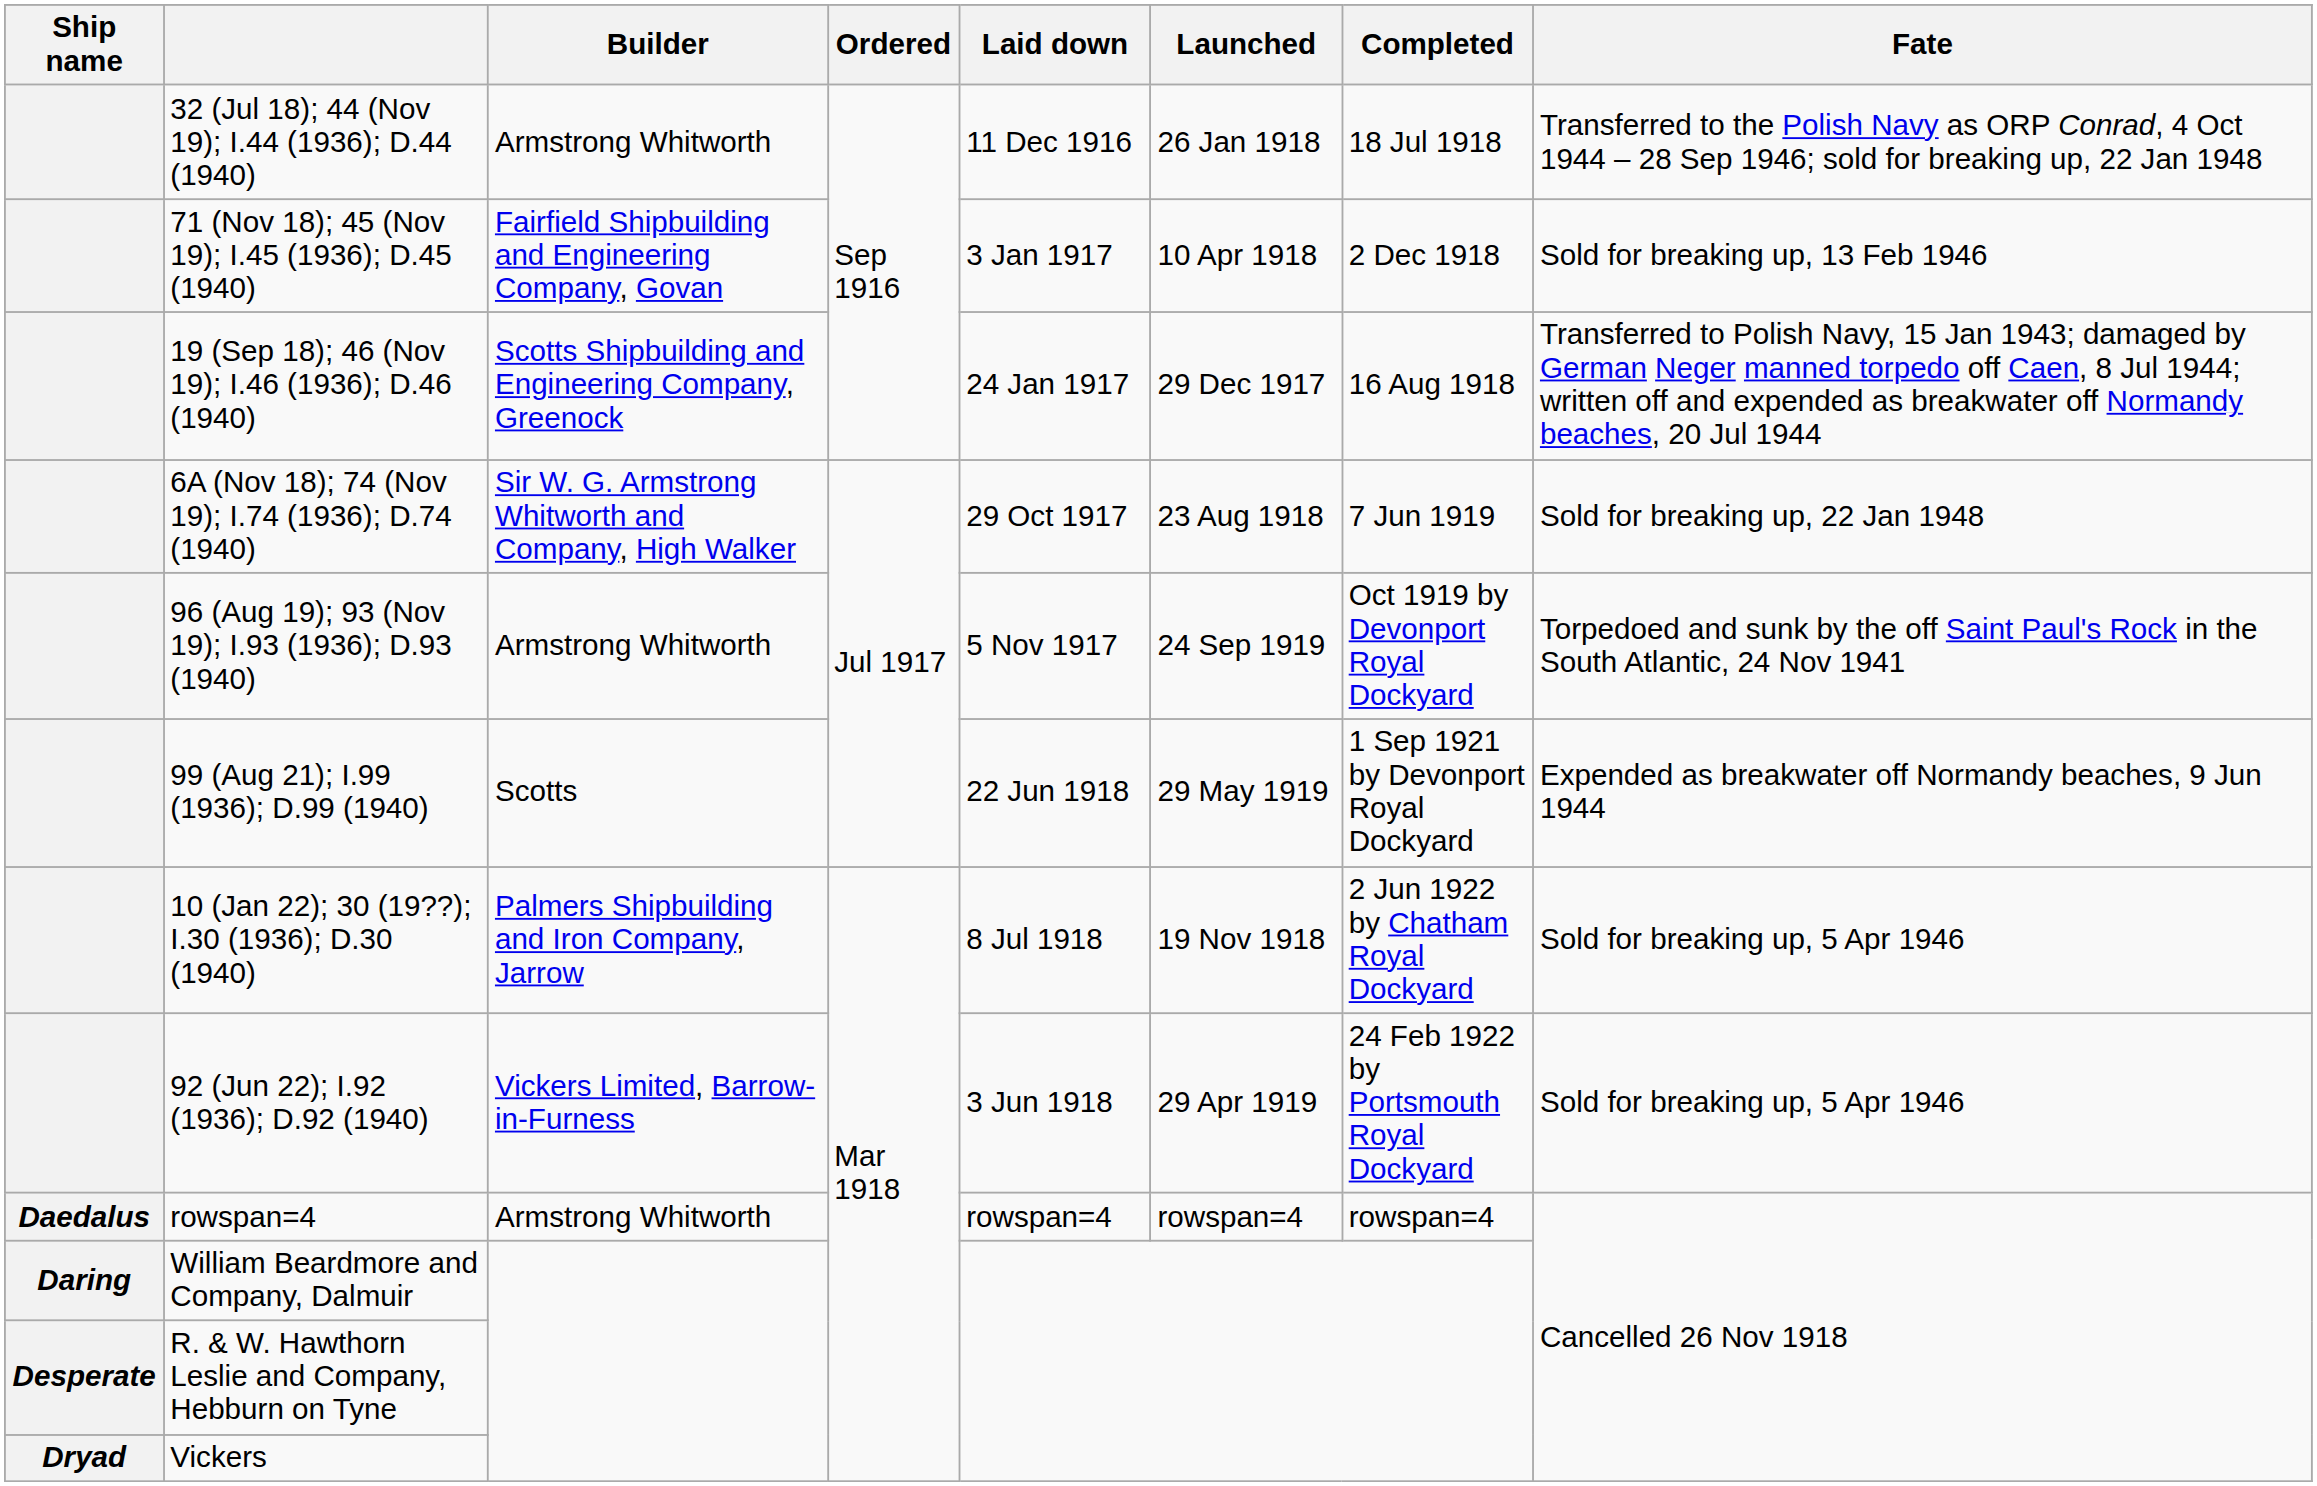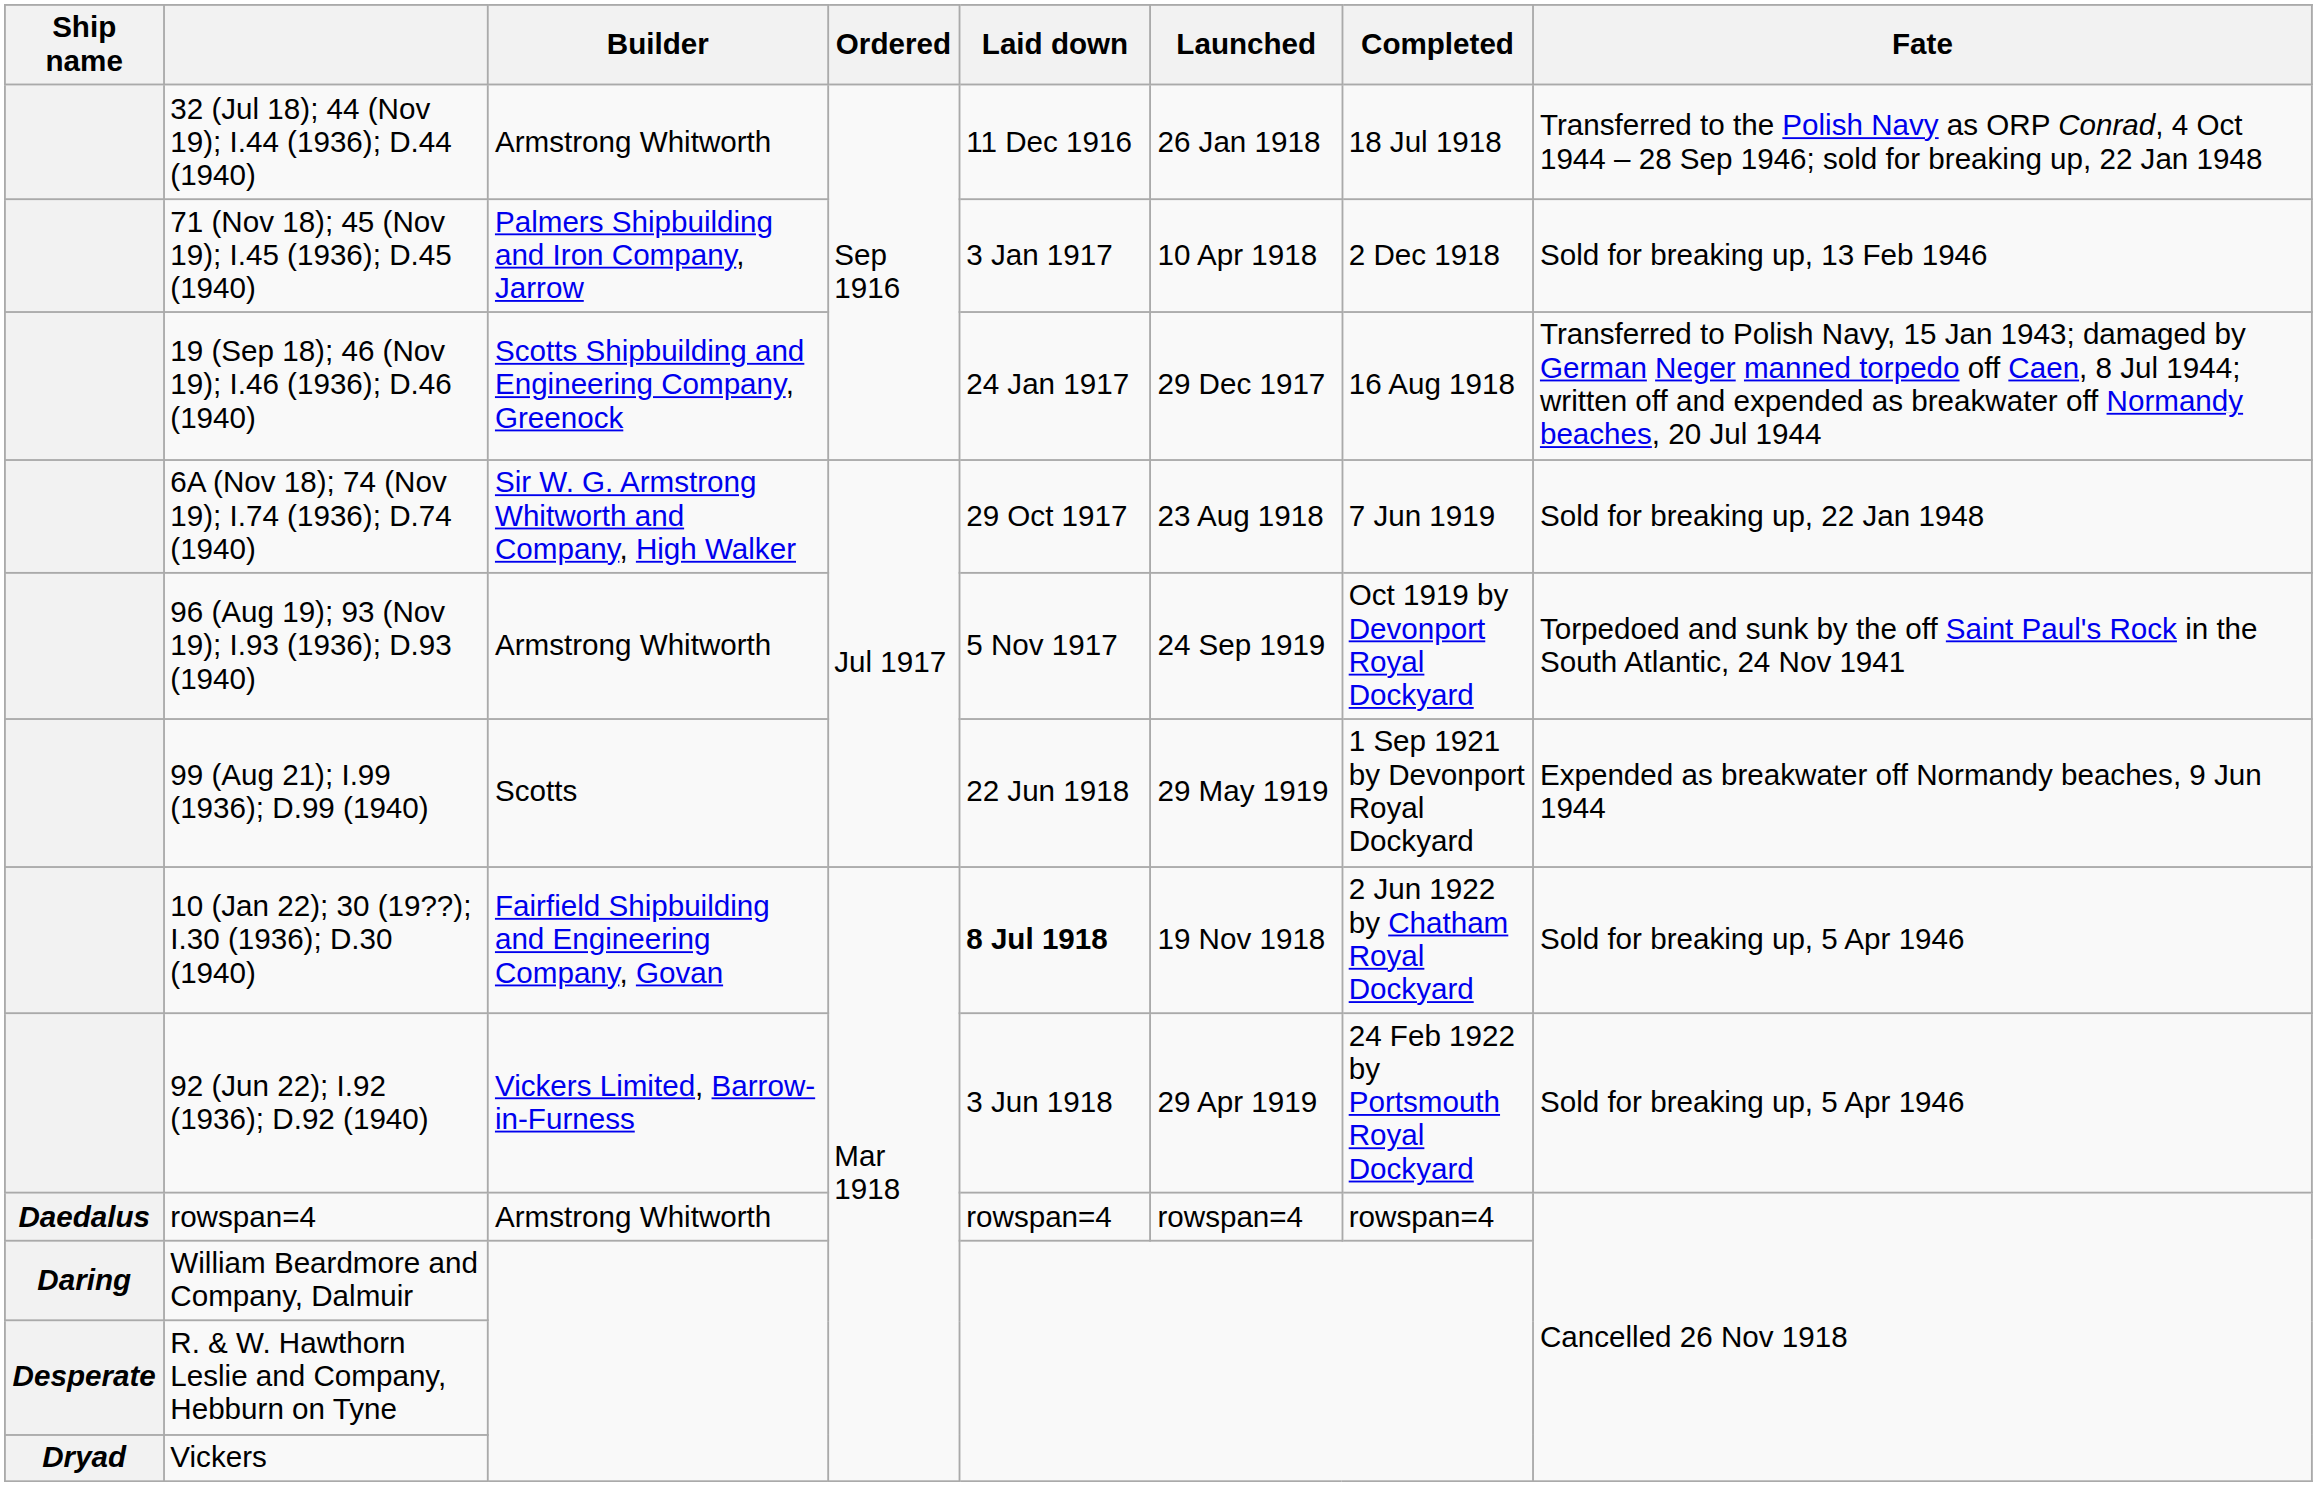(632, 255) Fairfield Shipbuilding and Engineering Company, Govan -> (634, 255) Palmers Shipbuilding and Iron Company, Jarrow
(634, 939) Palmers Shipbuilding and Iron Company, Jarrow -> (632, 939) Fairfield Shipbuilding and Engineering Company, Govan
(1035, 939) normal -> (1037, 939) bold
